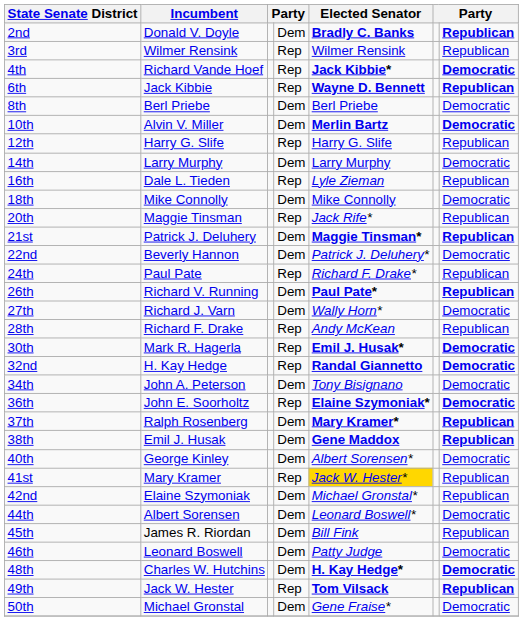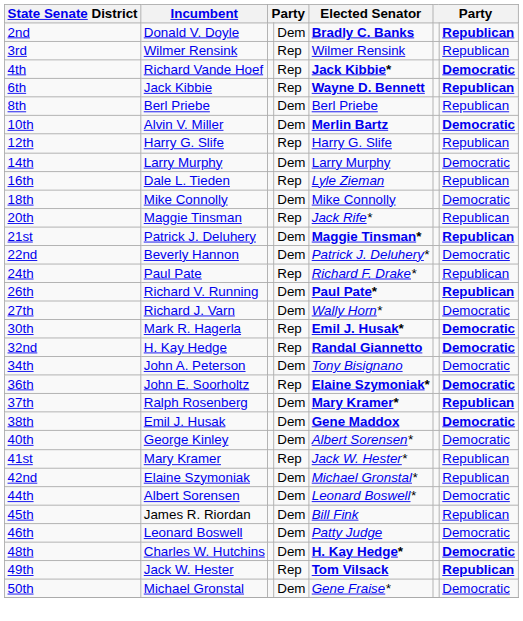(476, 106) Democratic -> (476, 106) Republican
- row: (21, 329)
(478, 440) Republican -> (479, 421) Democratic
(359, 477) gold background -> (359, 458) no background
